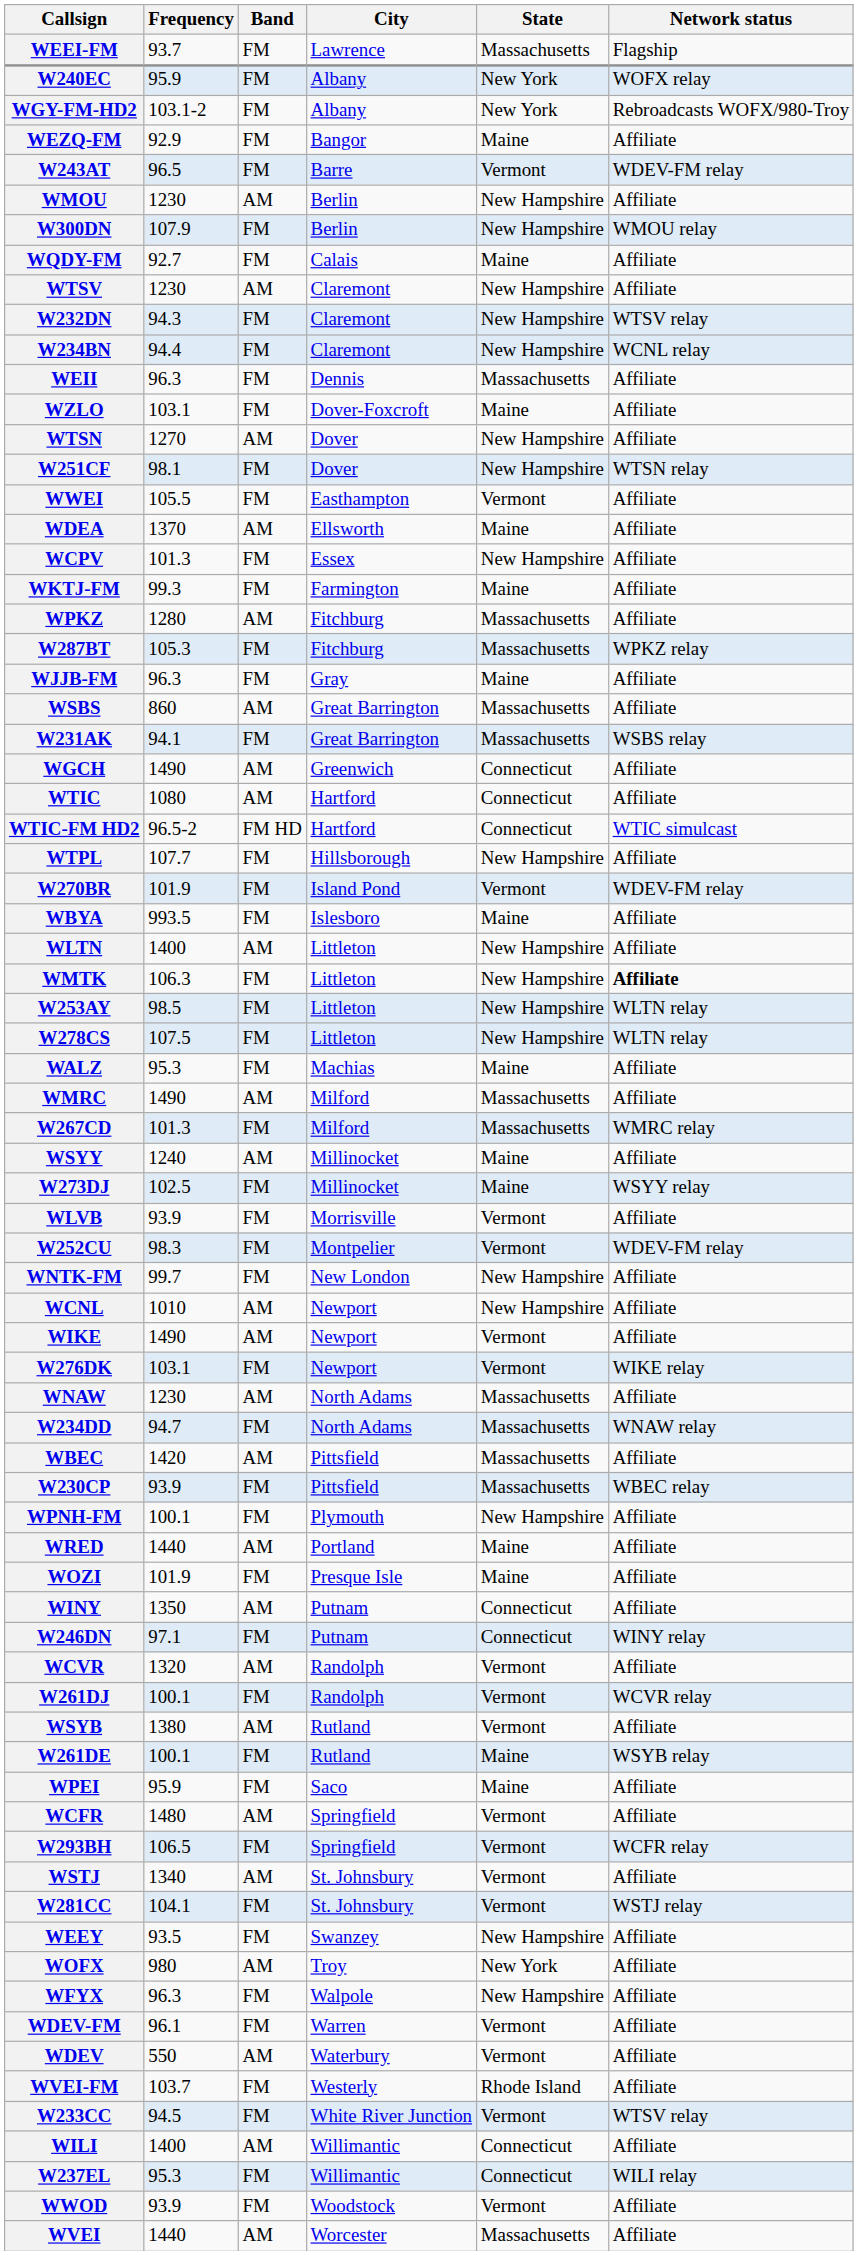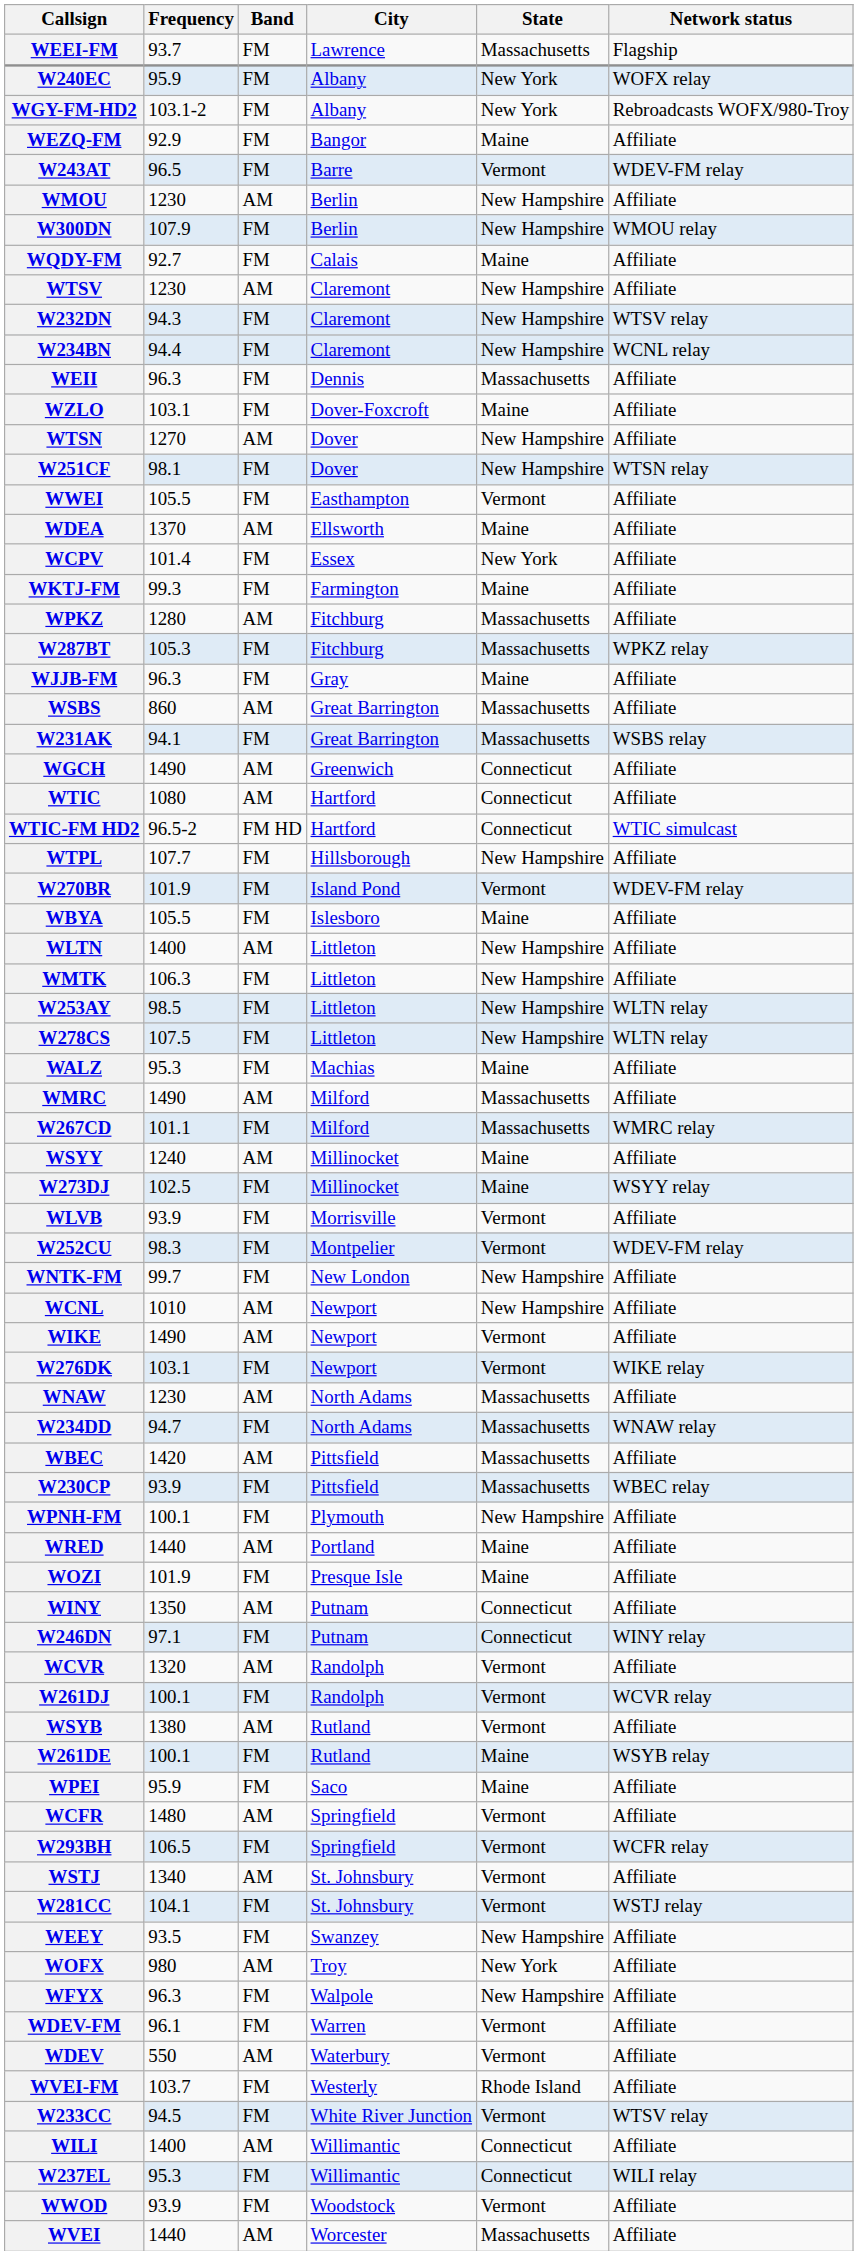(169, 559) 101.3 -> (169, 559) 101.4
(542, 559) New Hampshire -> (519, 559) New York
(169, 918) 993.5 -> (169, 918) 105.5
(646, 978) bold -> (644, 978) normal
(169, 1127) 101.3 -> (169, 1127) 101.1
